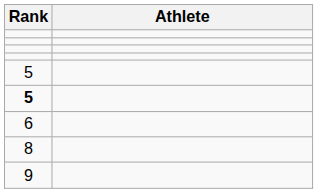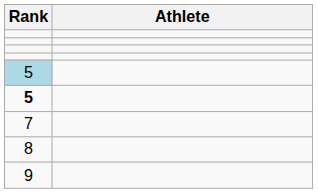(28, 72) no background -> (28, 72) lightblue background
(28, 123) 6 -> (28, 123) 7
